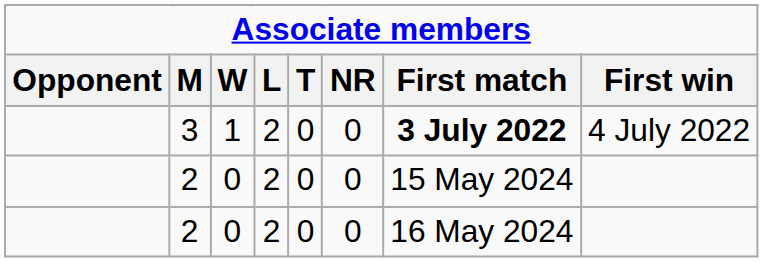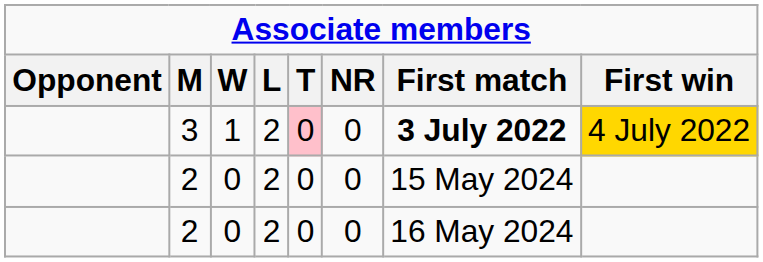(306, 130) no background -> (306, 130) pink background
(669, 130) no background -> (669, 130) gold background
